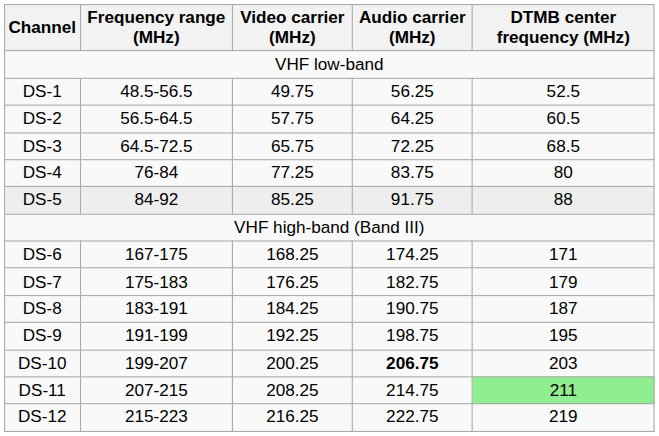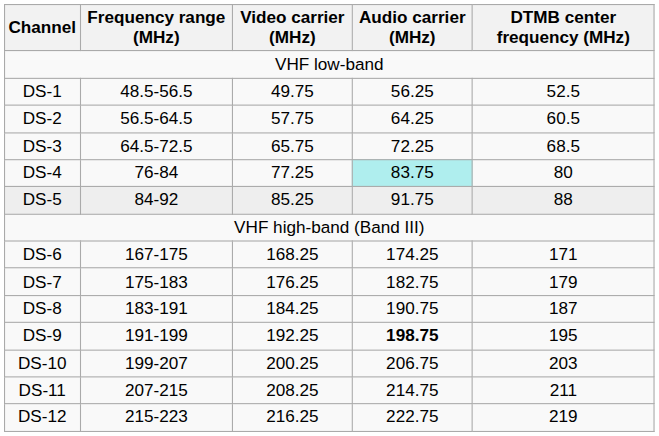(412, 173) no background -> (412, 173) paleturquoise background
(412, 335) normal -> (412, 335) bold
(412, 363) bold -> (412, 363) normal
(563, 390) lightgreen background -> (563, 390) no background
